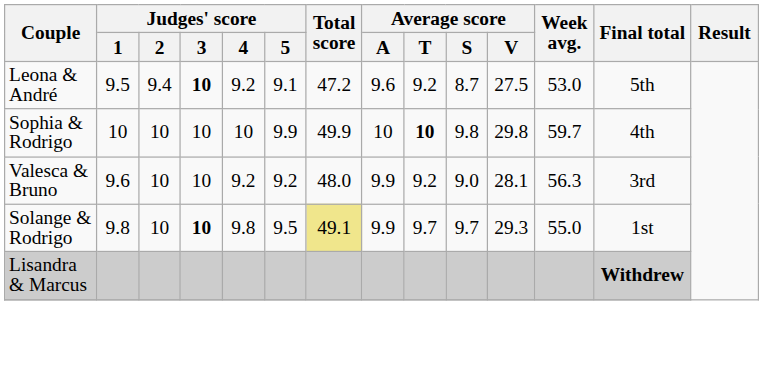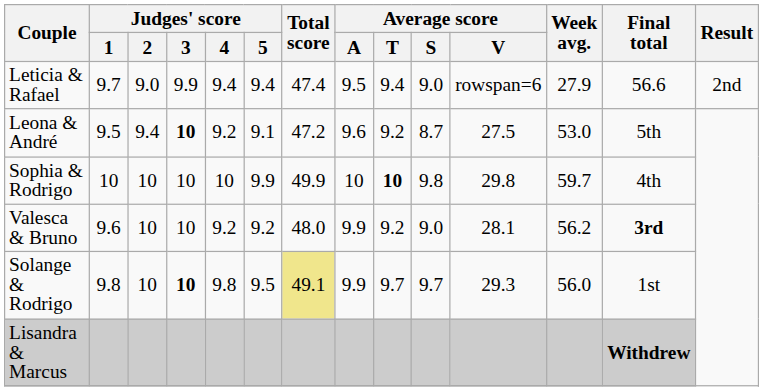+ row: (46, 84)
(564, 180) 56.3 -> (574, 227) 56.2
(642, 180) normal -> (649, 227) bold
(564, 227) 55.0 -> (574, 285) 56.0
